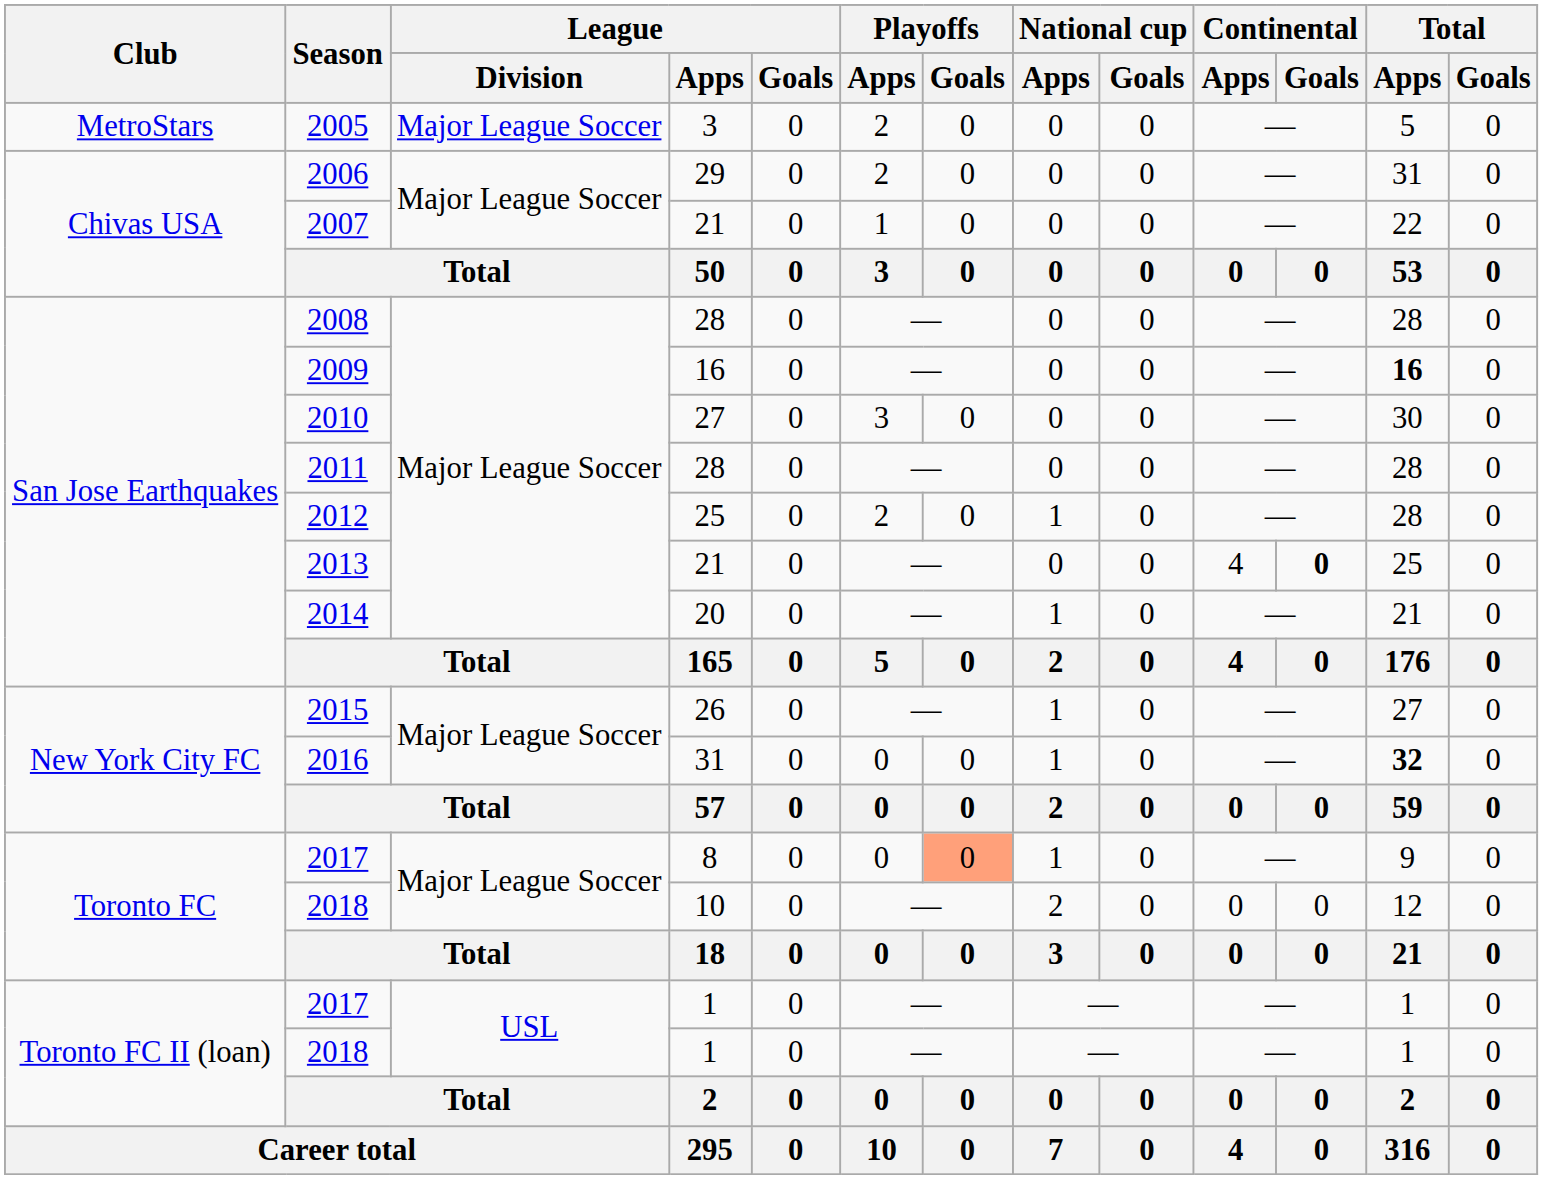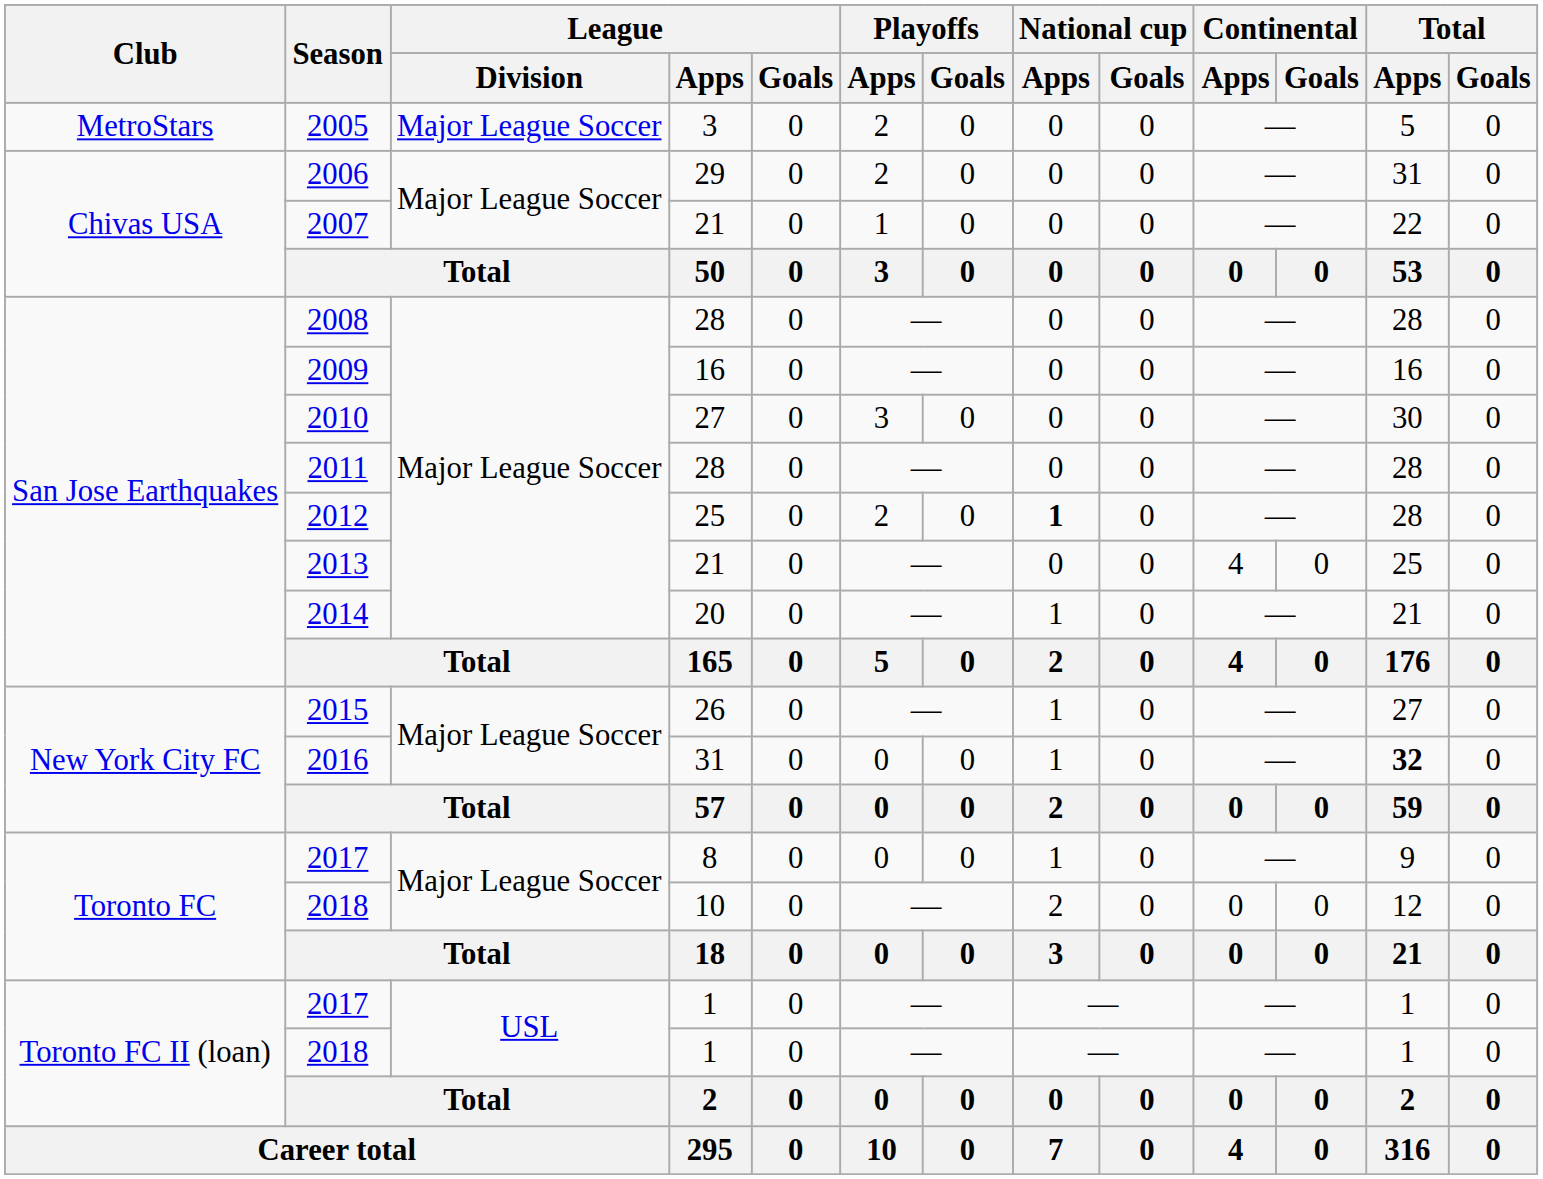(1407, 369) bold -> (1407, 369) normal
(1056, 516) normal -> (1056, 516) bold
(1321, 564) bold -> (1321, 564) normal
(967, 857) lightsalmon background -> (967, 857) no background
